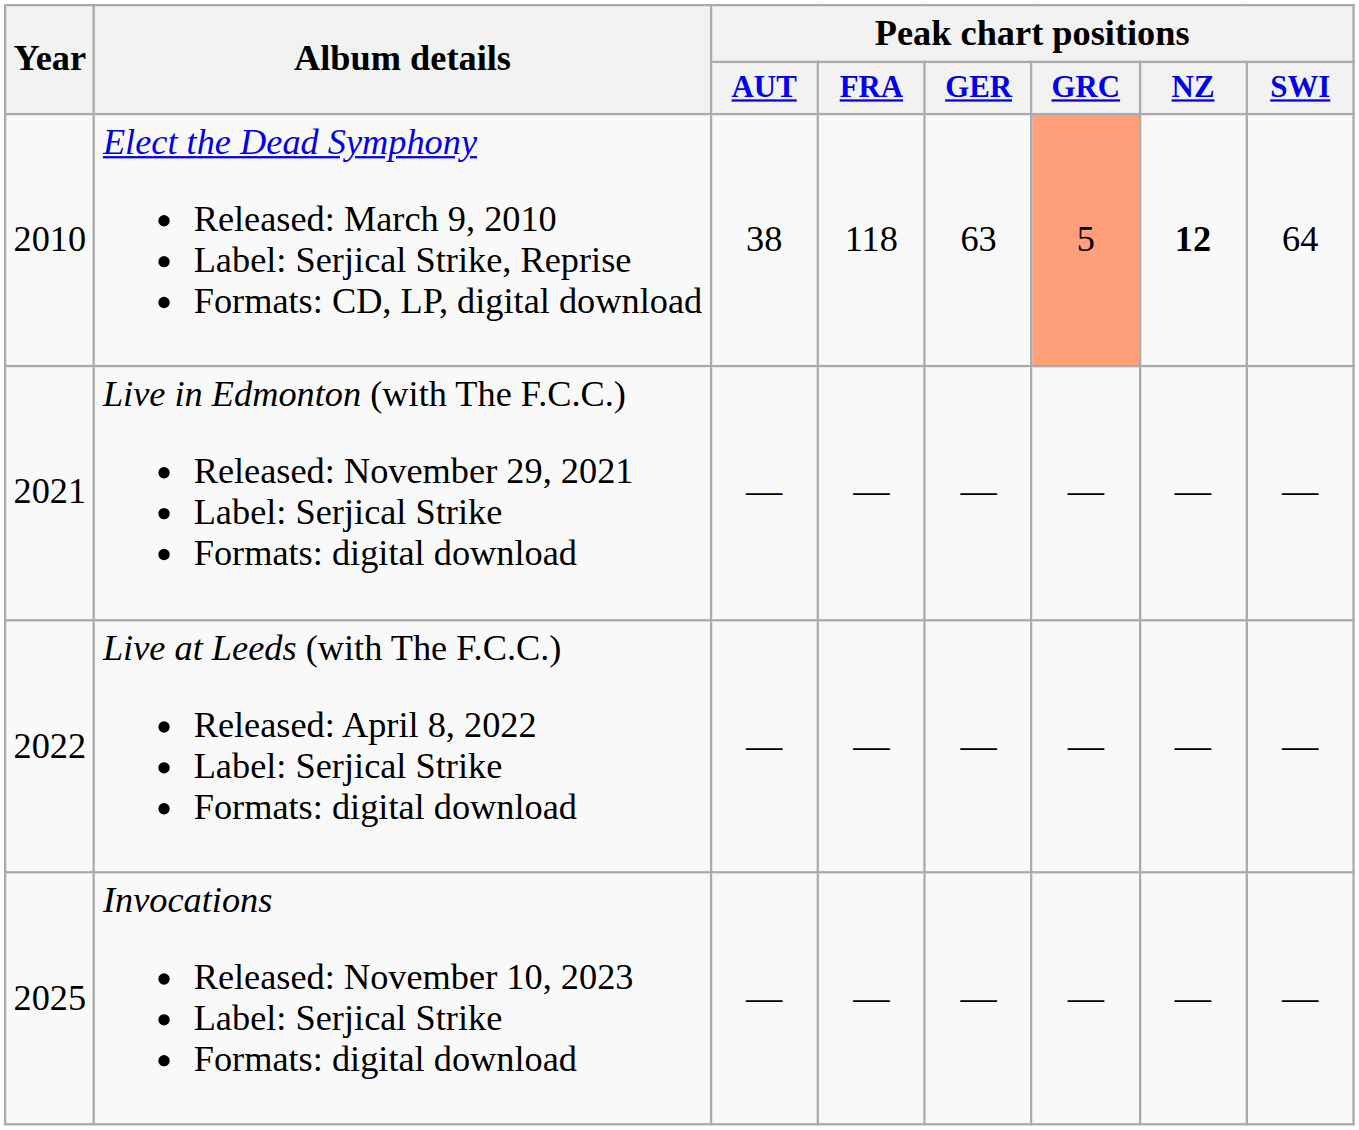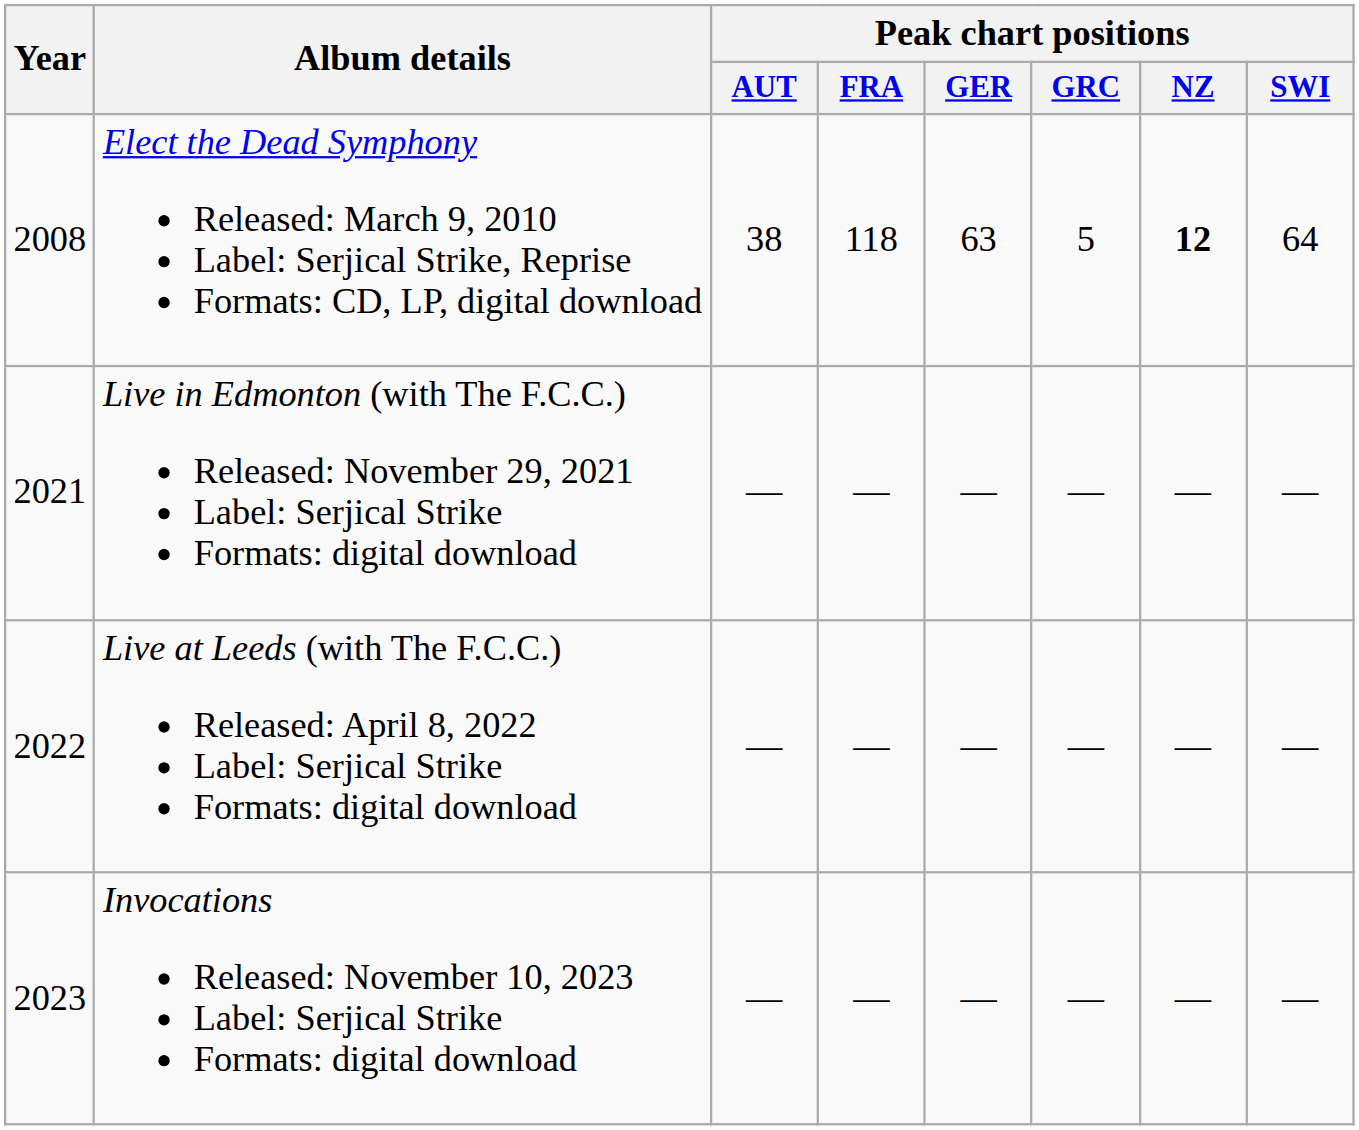(50, 239) 2010 -> (50, 239) 2008
(1086, 239) lightsalmon background -> (1086, 239) no background
(50, 997) 2025 -> (50, 997) 2023
